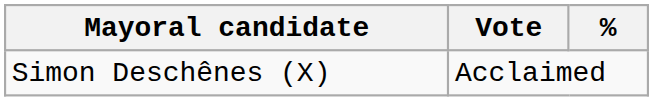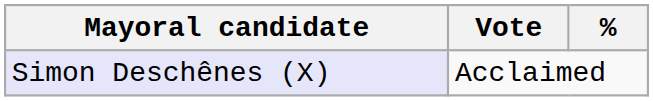(171, 73) no background -> (171, 73) lavender background
